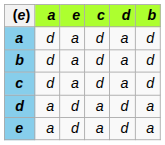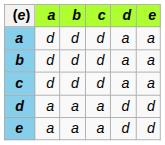columns swapped: (148, 15) <-> (72, 15)
